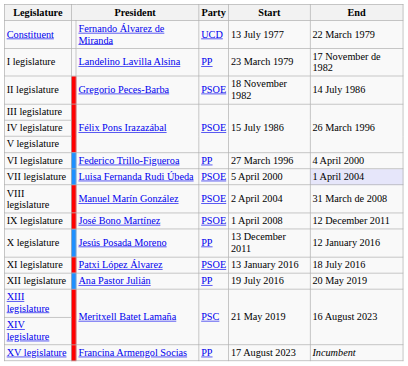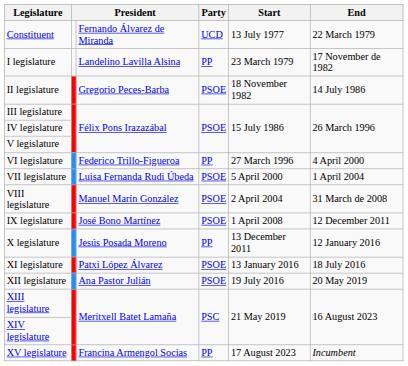(338, 177) lavender background -> (338, 177) no background
(207, 281) PP -> (214, 281) PSOE
